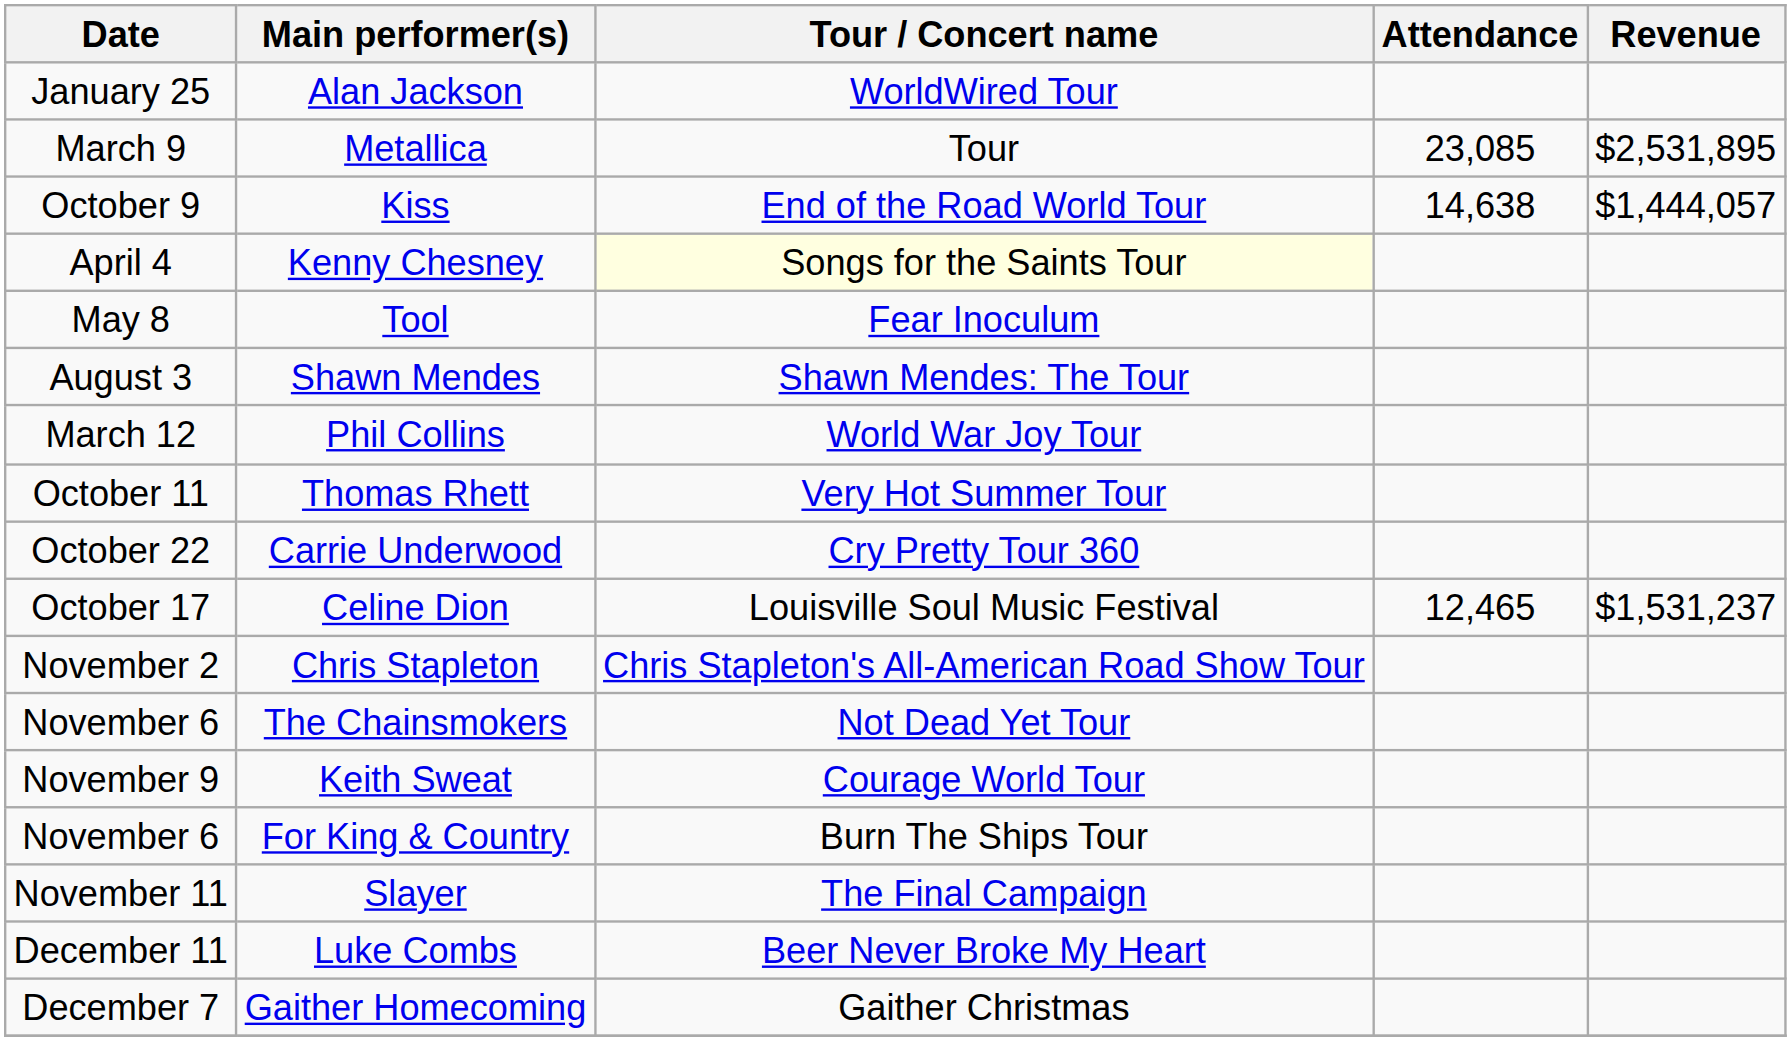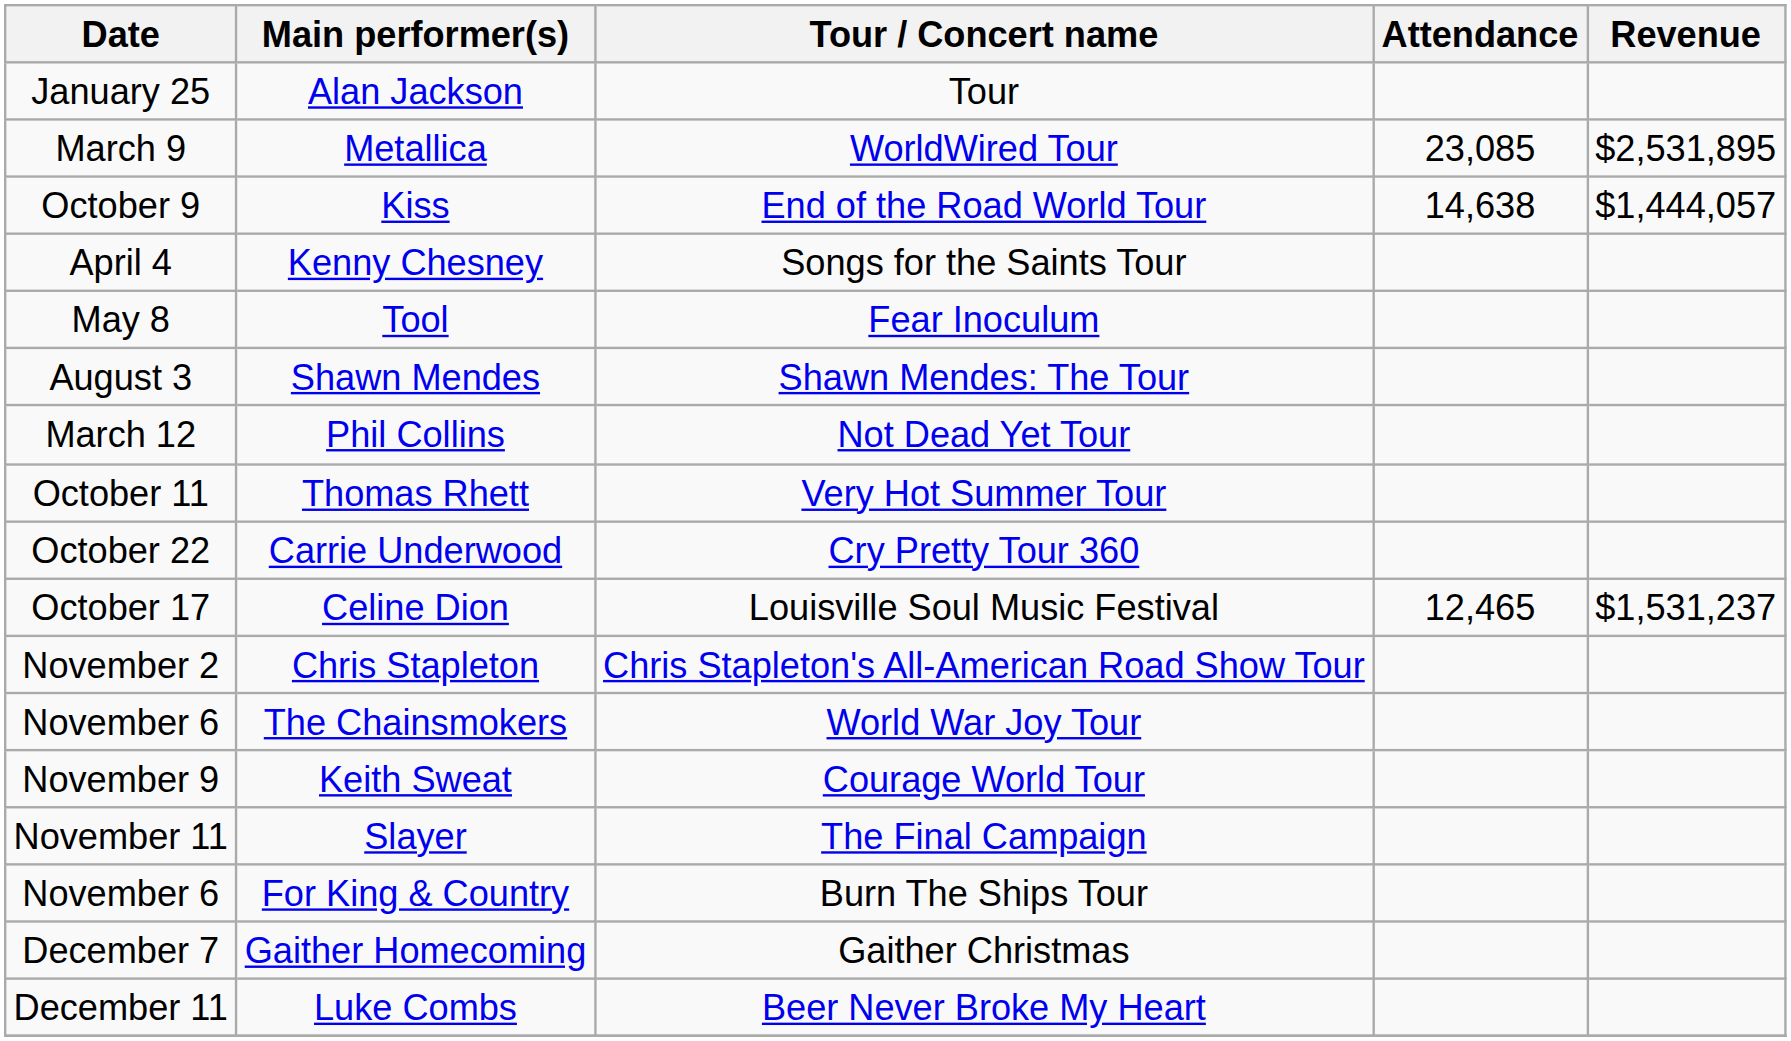(984, 91) WorldWired Tour -> (984, 91) Tour
(984, 149) Tour -> (984, 149) WorldWired Tour
(984, 263) lightyellow background -> (984, 263) no background
(984, 435) World War Joy Tour -> (984, 435) Not Dead Yet Tour
(984, 721) Not Dead Yet Tour -> (984, 721) World War Joy Tour
rows swapped: (415, 893) <-> (415, 836)
rows swapped: (415, 1008) <-> (415, 950)
